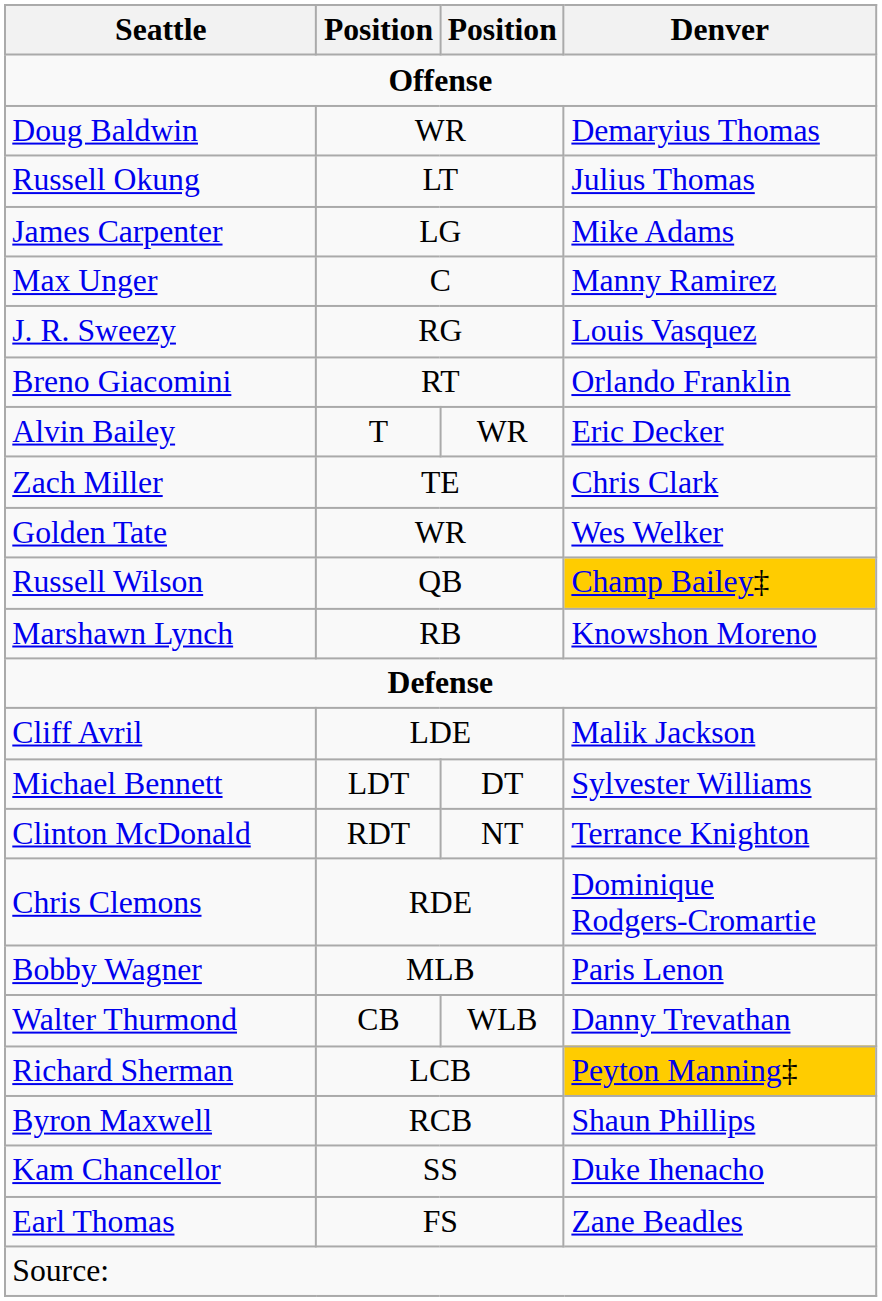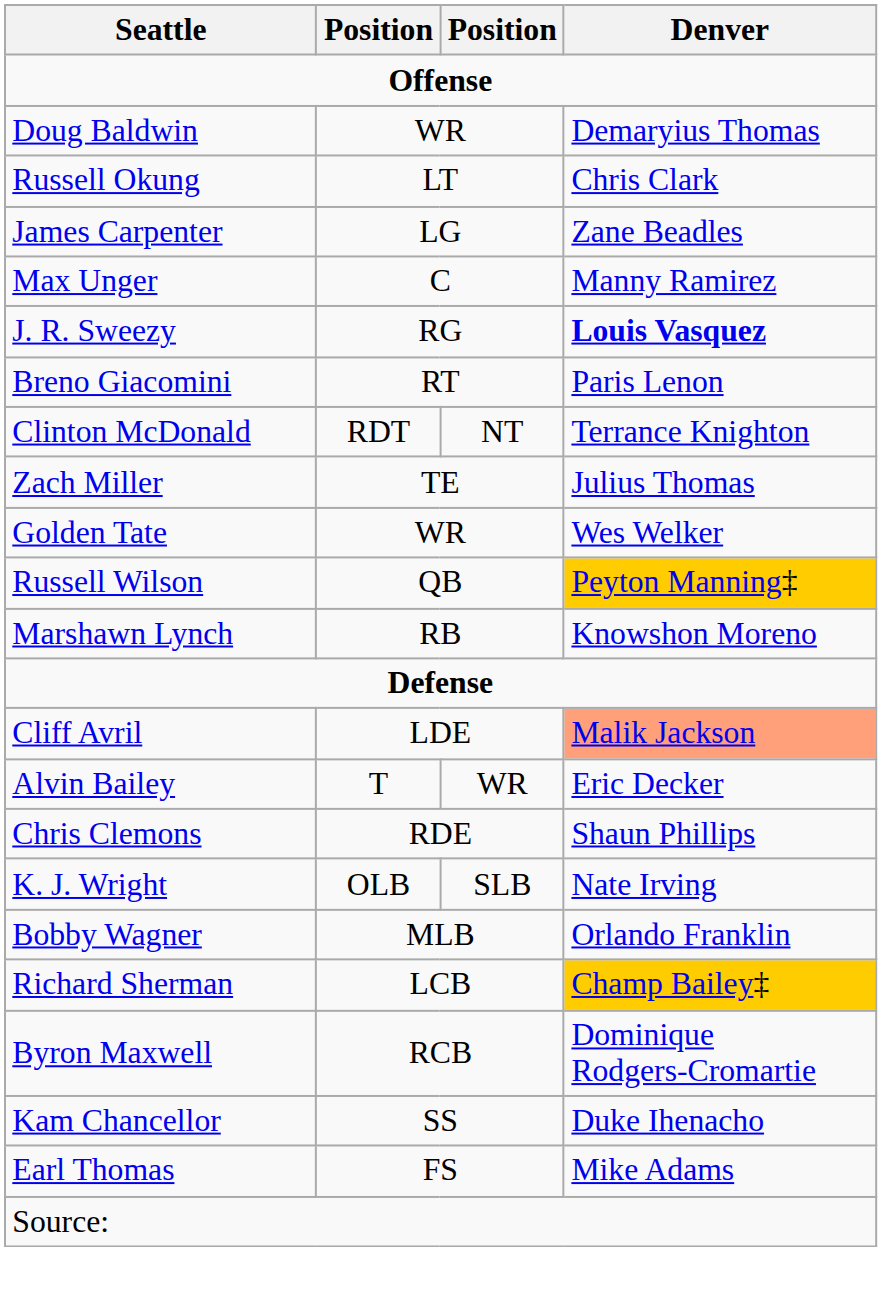(663, 180) Julius Thomas -> (645, 180) Chris Clark
(653, 230) Mike Adams -> (657, 230) Zane Beadles
(664, 331) normal -> (669, 331) bold
(681, 381) Orlando Franklin -> (648, 381) Paris Lenon
rows swapped: (94, 431) <-> (132, 833)
(645, 481) Chris Clark -> (663, 481) Julius Thomas
(670, 582) Champ Bailey‡ -> (684, 582) Peyton Manning‡
(663, 733) no background -> (663, 733) lightsalmon background
- row: (117, 783)
(694, 901) Dominique Rodgers-Cromartie -> (663, 833) Shaun Phillips
+ row: (90, 883)
(648, 969) Paris Lenon -> (681, 933) Orlando Franklin
- row: (125, 1019)
(684, 1070) Peyton Manning‡ -> (670, 984) Champ Bailey‡
(663, 1120) Shaun Phillips -> (694, 1052) Dominique Rodgers-Cromartie
(657, 1220) Zane Beadles -> (653, 1170) Mike Adams
